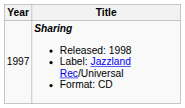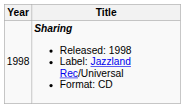(18, 62) 1997 -> (18, 62) 1998
